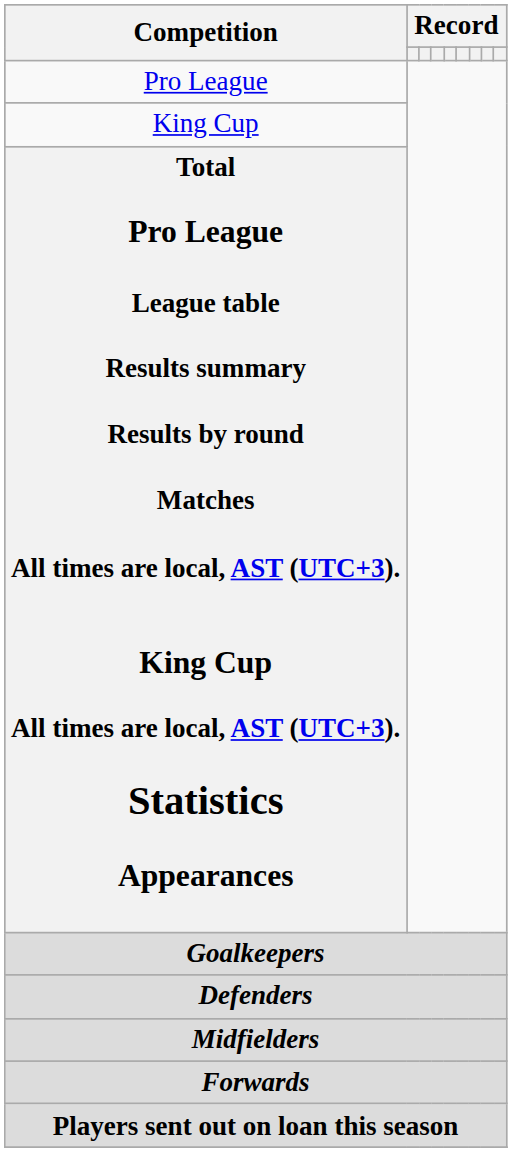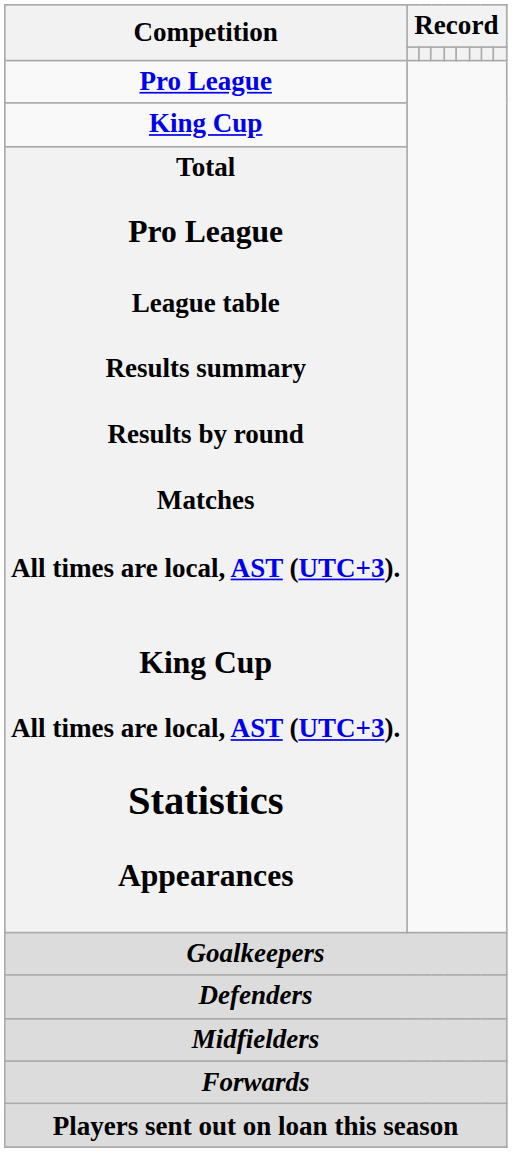(206, 81) normal -> (206, 81) bold
(206, 124) normal -> (206, 124) bold
